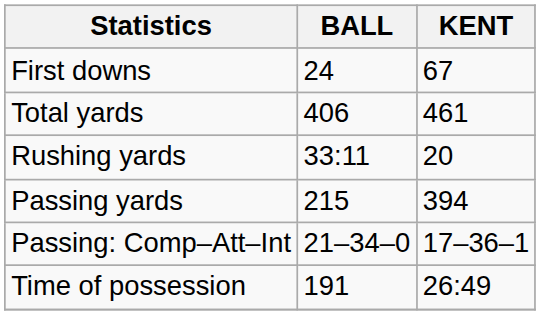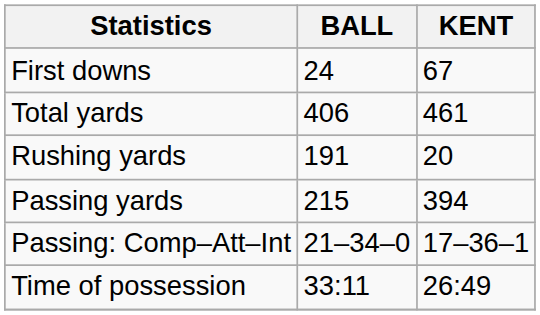(337, 156) 33:11 -> (326, 156) 191
(326, 286) 191 -> (337, 286) 33:11
